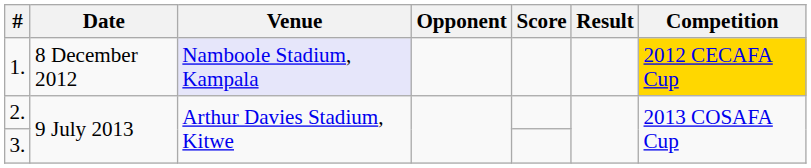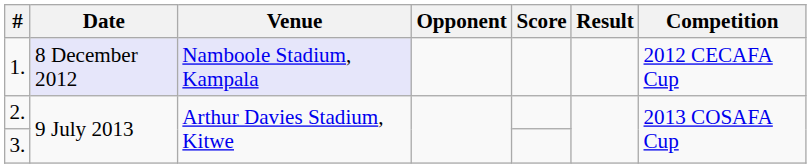(86, 66) no background -> (86, 66) lavender background
(708, 66) gold background -> (708, 66) no background
